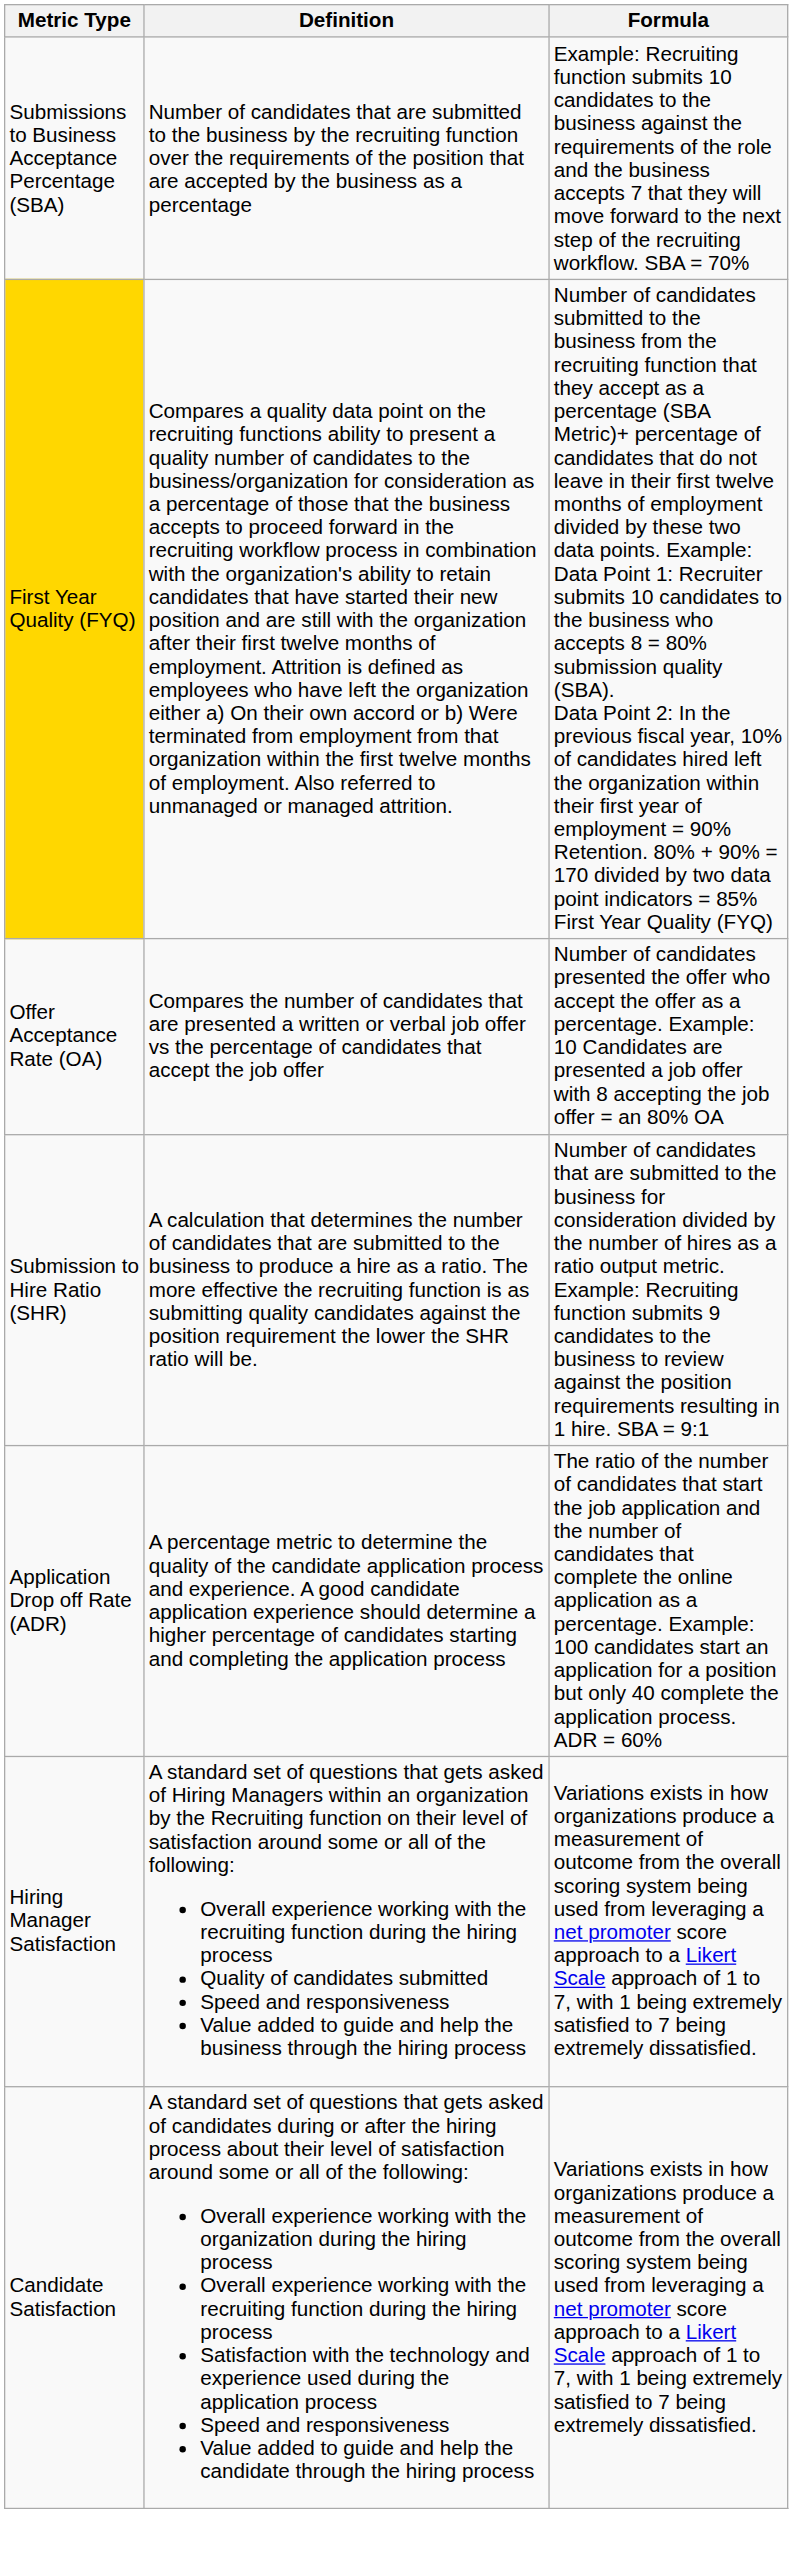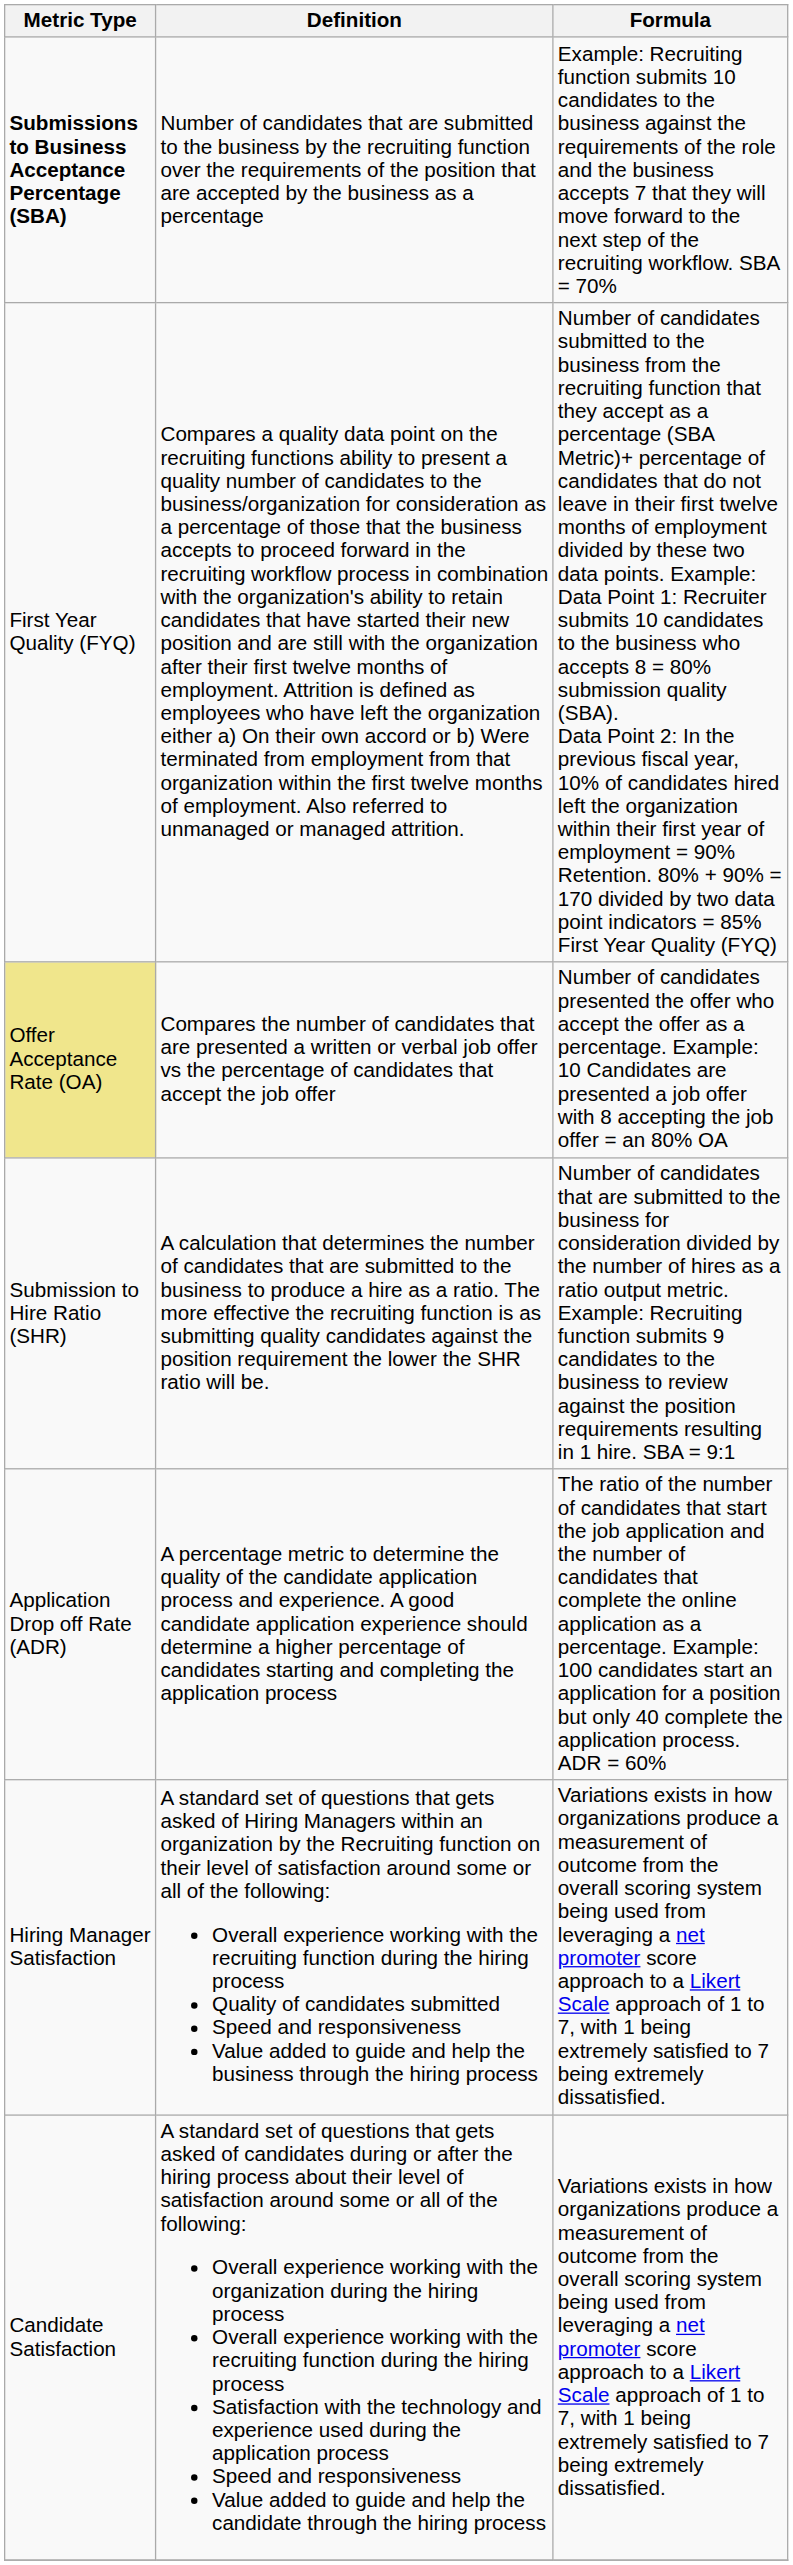(68, 158) normal -> (74, 169) bold
(72, 608) gold background -> (72, 632) no background
(63, 1036) no background -> (63, 1059) khaki background
